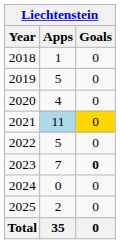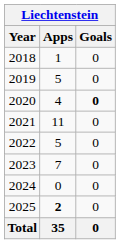(96, 100) normal -> (96, 100) bold
(58, 121) lightblue background -> (58, 121) no background
(96, 121) gold background -> (96, 121) no background
(96, 164) bold -> (96, 164) normal
(58, 206) normal -> (58, 206) bold
